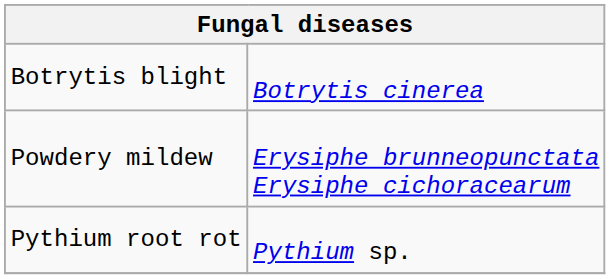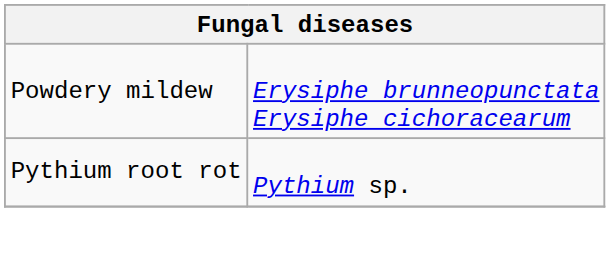- row: (119, 78)
